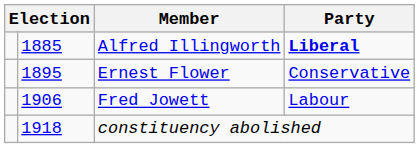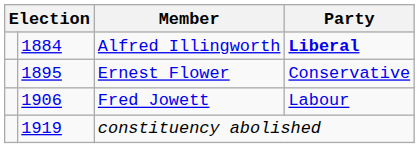(42, 46) 1885 -> (42, 46) 1884
(42, 129) 1918 -> (42, 129) 1919
